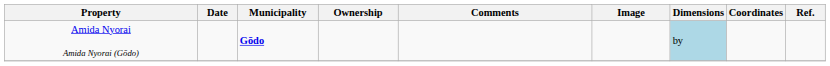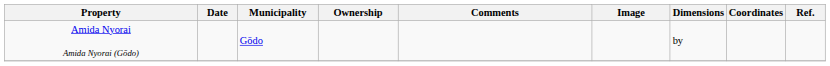(252, 40) bold -> (251, 40) normal
(678, 40) lightblue background -> (678, 40) no background
